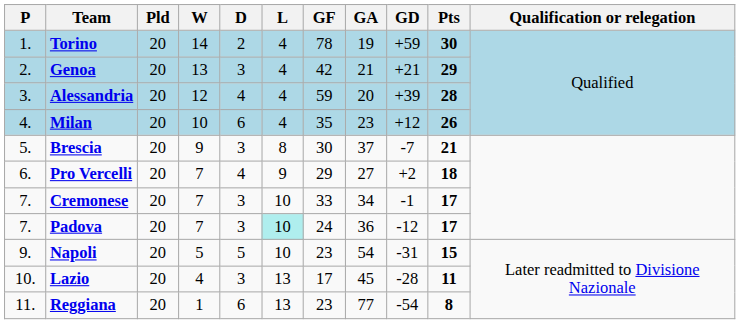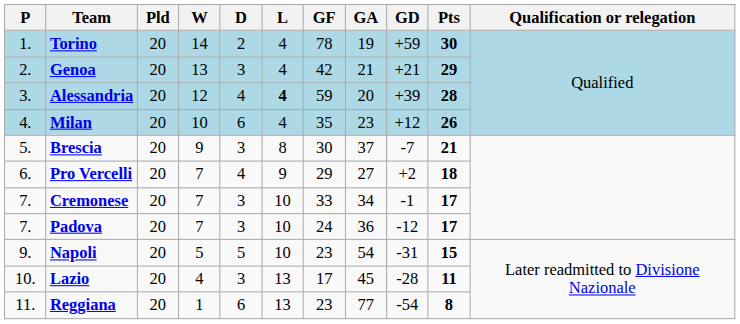(283, 95) normal -> (283, 95) bold
(283, 226) paleturquoise background -> (283, 226) no background
